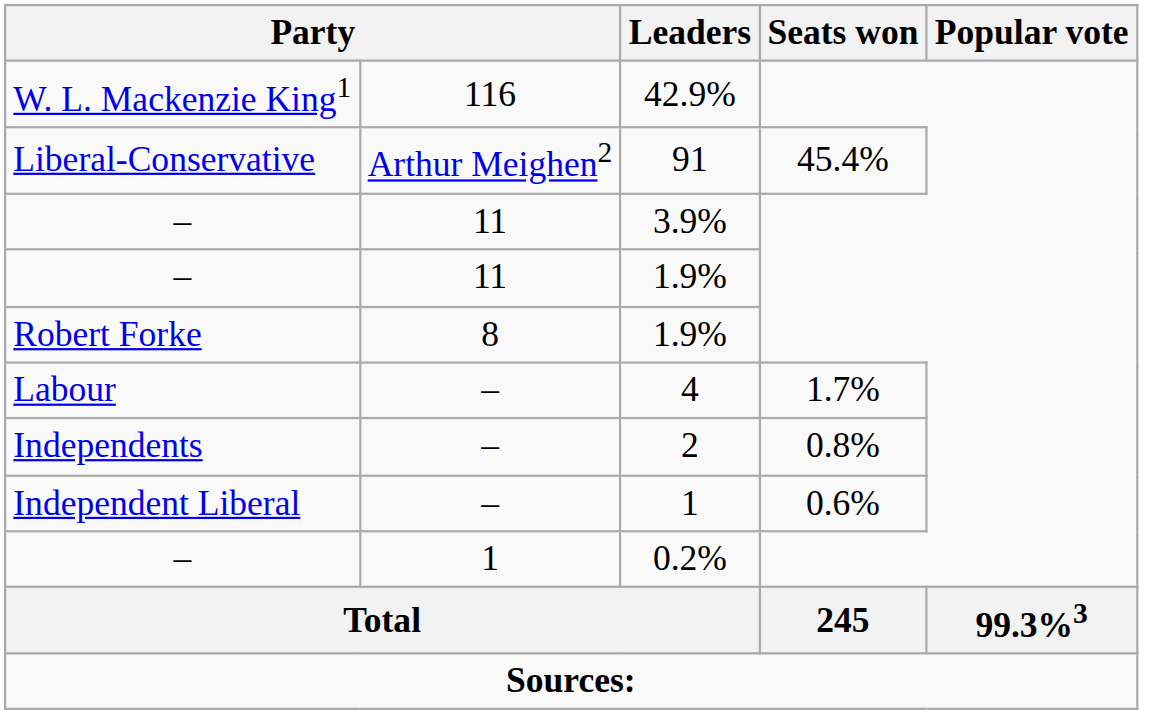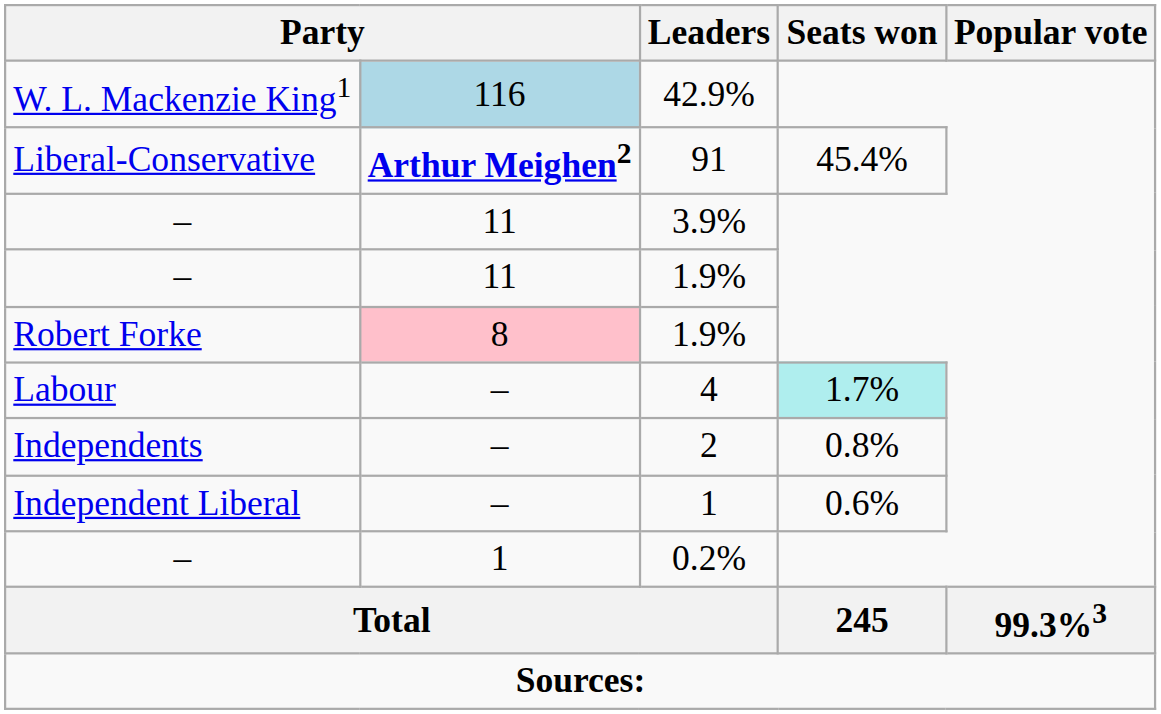(490, 93) no background -> (500, 93) lightblue background
(490, 159) normal -> (500, 159) bold
(490, 333) no background -> (500, 333) pink background
(843, 389) no background -> (862, 389) paleturquoise background
